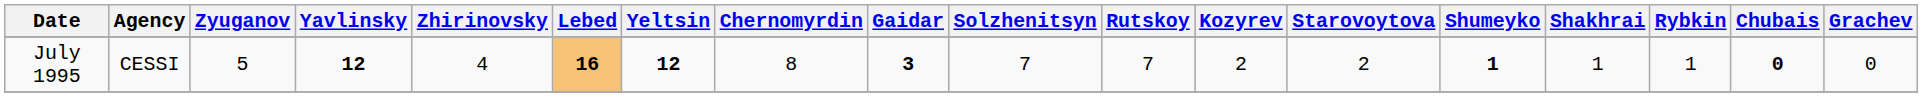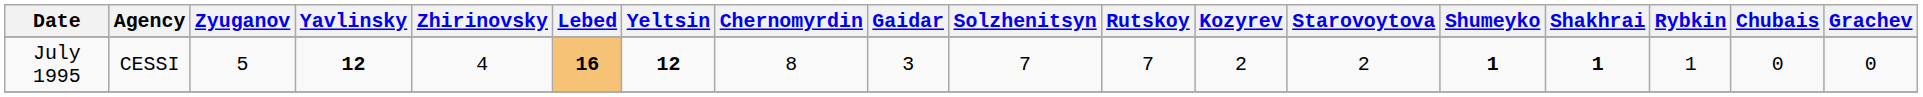(908, 65) bold -> (908, 65) normal
(1598, 65) normal -> (1598, 65) bold
(1778, 65) bold -> (1778, 65) normal
